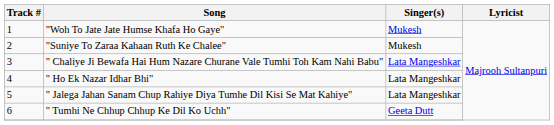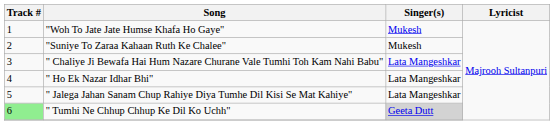(9, 111) no background -> (9, 111) lightgreen background
(411, 111) no background -> (411, 111) lightgrey background
